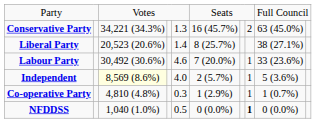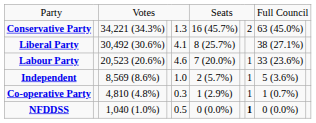(133, 45) 20,523 (20.6%) -> (133, 45) 30,492 (30.6%)
(180, 45) 1.4 -> (180, 45) 4.1
(133, 61) 30,492 (30.6%) -> (133, 61) 20,523 (20.6%)
(133, 77) lightyellow background -> (133, 77) no background
(180, 77) 4.0 -> (180, 77) 1.0
